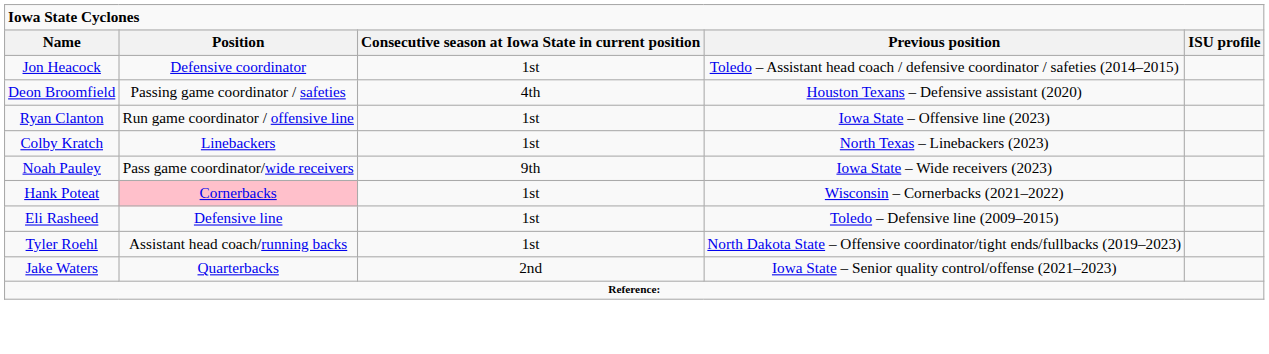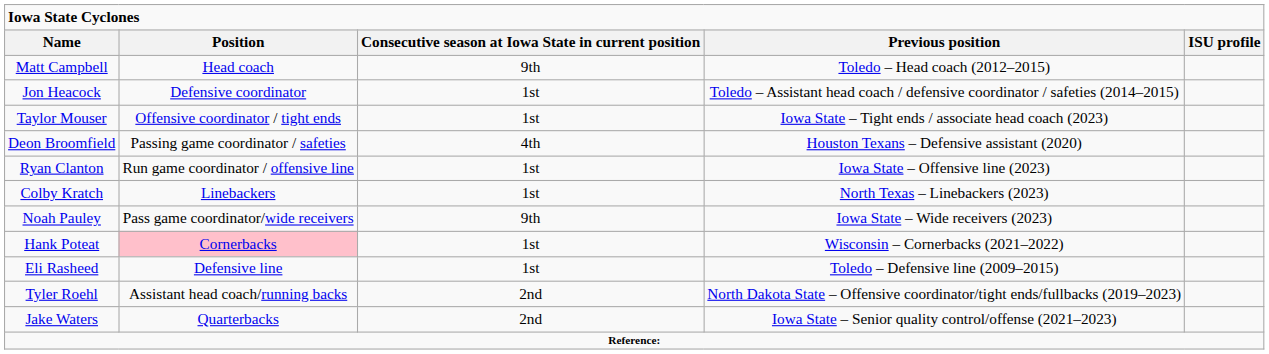+ row: (62, 67)
+ row: (62, 118)
(531, 244) 1st -> (531, 294) 2nd
